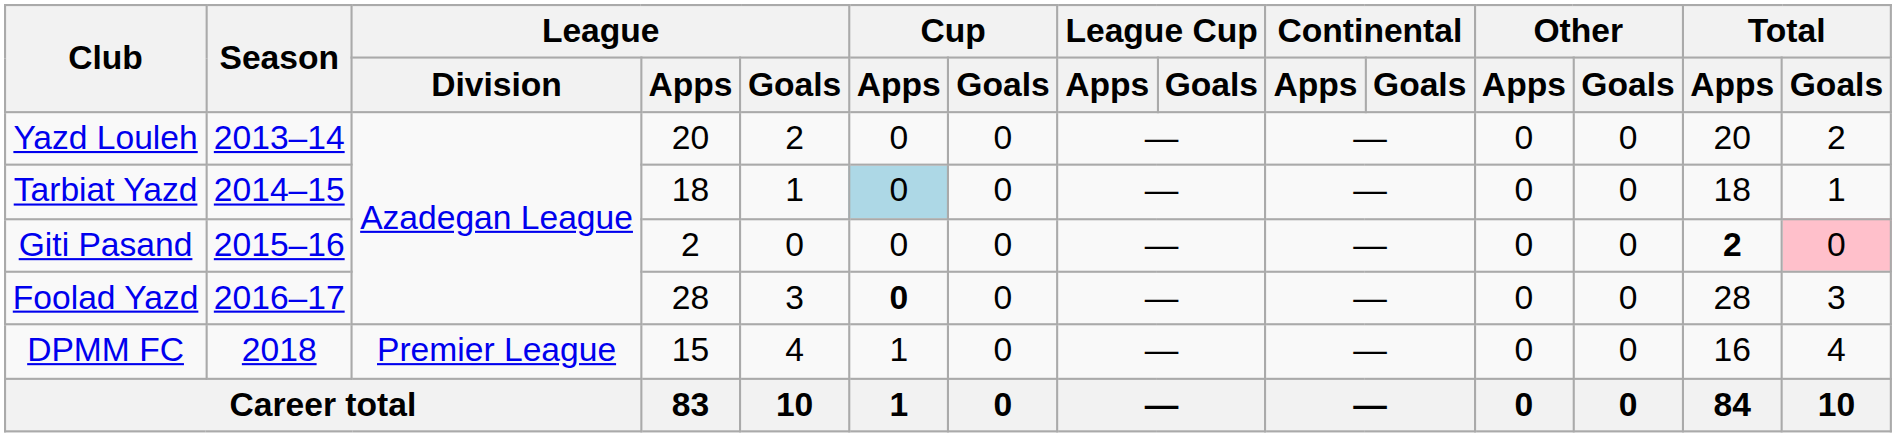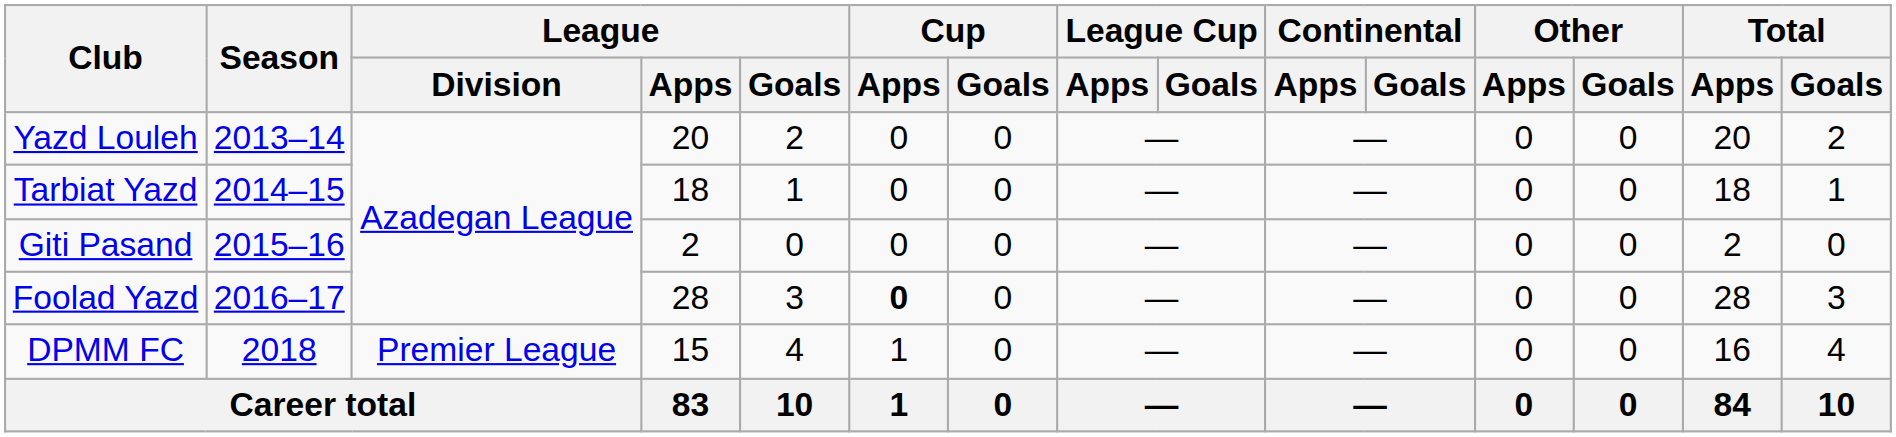(899, 191) lightblue background -> (899, 191) no background
(1732, 244) bold -> (1732, 244) normal
(1836, 244) pink background -> (1836, 244) no background
